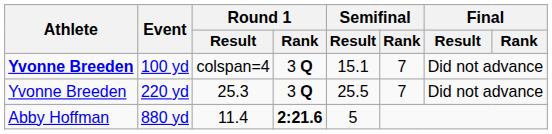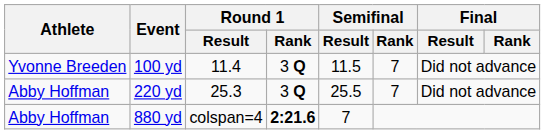(71, 67) bold -> (67, 67) normal
(233, 67) colspan=4 -> (226, 67) 11.4
(353, 67) 15.1 -> (346, 67) 11.5
(67, 92) Yvonne Breeden -> (59, 92) Abby Hoffman
(233, 117) 11.4 -> (226, 117) colspan=4
(353, 117) 5 -> (346, 117) 7
